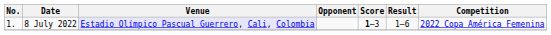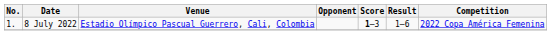(198, 24) lavender background -> (198, 24) no background
